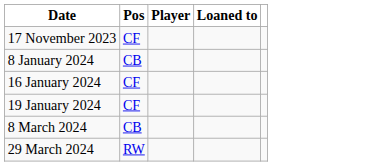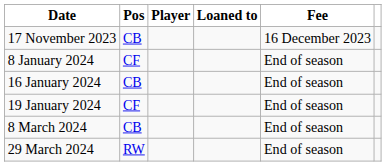+ column: (318, 15)
(131, 37) CF -> (132, 37) CB
(132, 60) CB -> (131, 60) CF
(131, 82) CF -> (132, 82) CB
